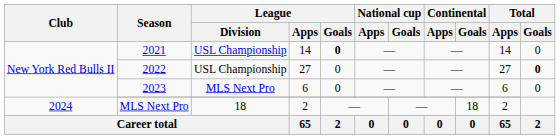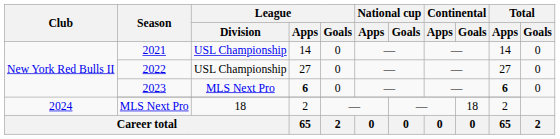(338, 50) bold -> (338, 50) normal
(538, 69) bold -> (538, 69) normal
(305, 87) normal -> (305, 87) bold
(505, 87) normal -> (505, 87) bold
